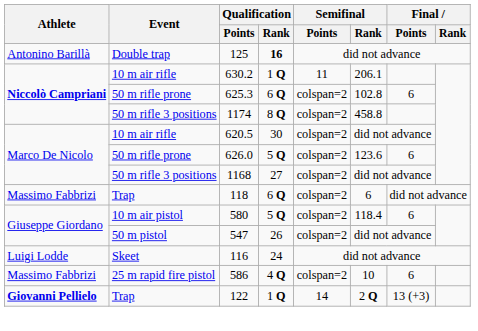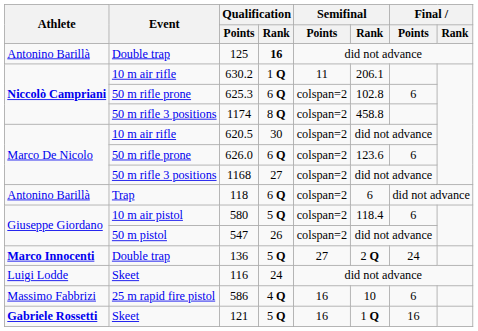(276, 155) 5 Q -> (276, 155) 6 Q
(52, 195) Massimo Fabbrizi -> (49, 195) Antonino Barillà
+ row: (239, 256)
(322, 276) colspan=2 -> (322, 296) 16
- row: (239, 296)
+ row: (239, 316)
